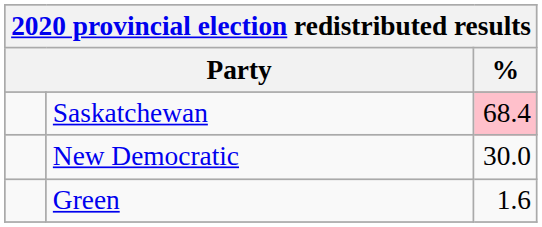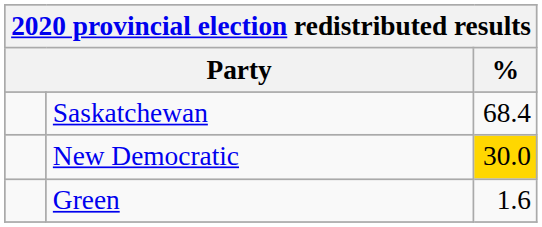(507, 112) pink background -> (507, 112) no background
(507, 156) no background -> (507, 156) gold background
